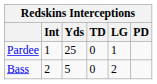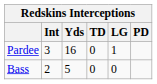(47, 50) 1 -> (47, 50) 3
(70, 50) 25 -> (70, 50) 16
(114, 69) 2 -> (114, 69) 0
